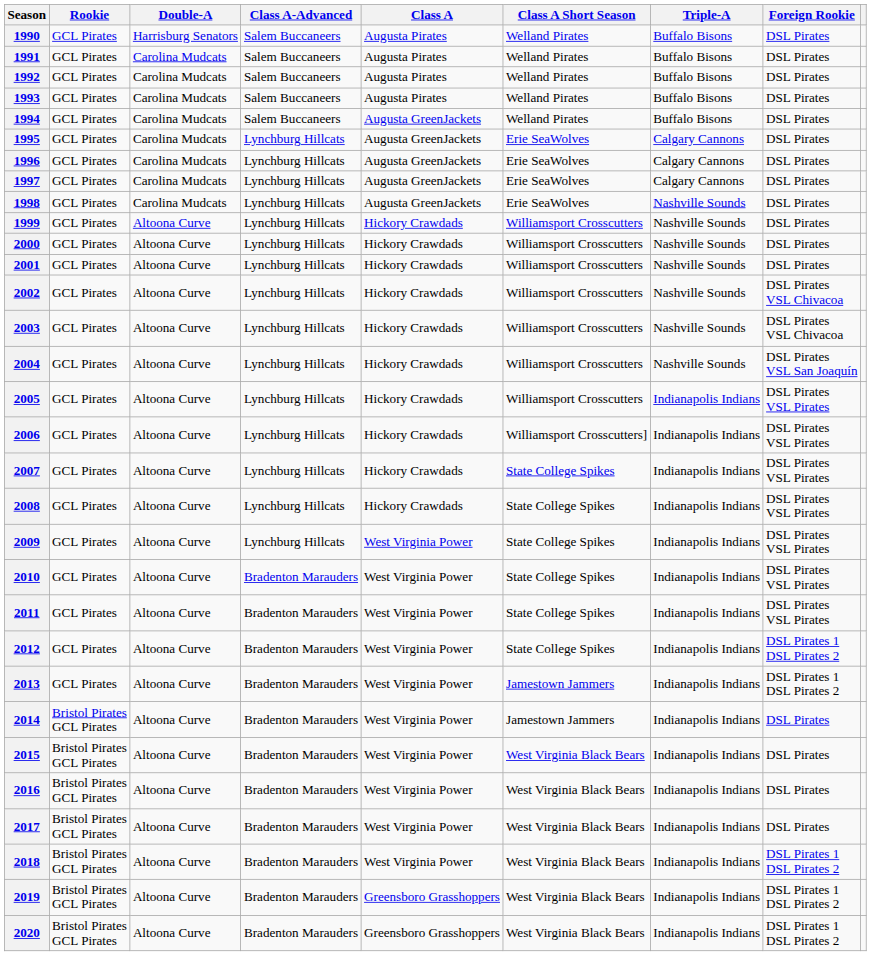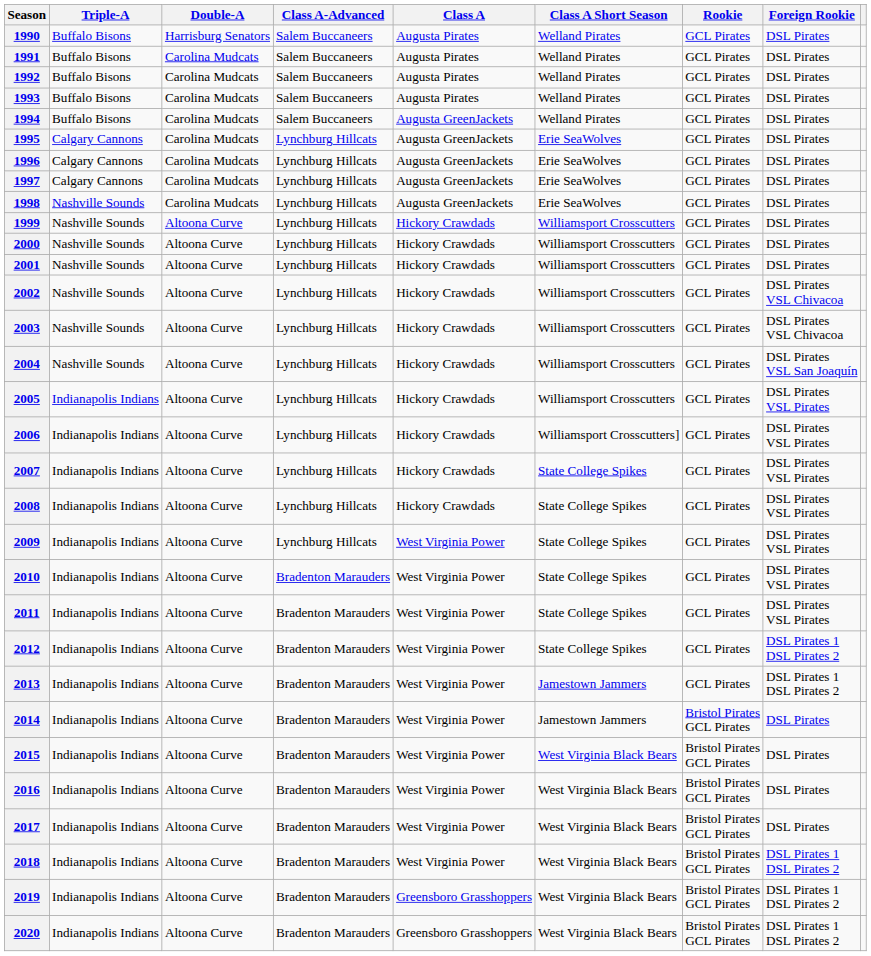columns swapped: (707, 14) <-> (89, 14)
